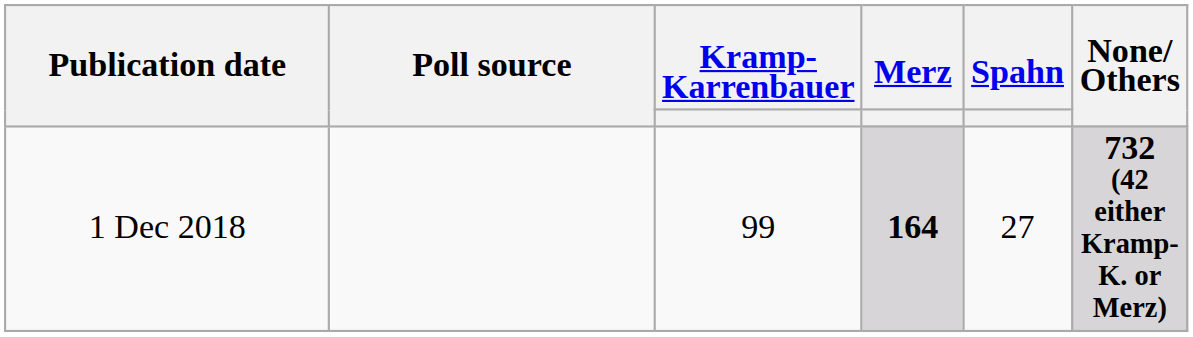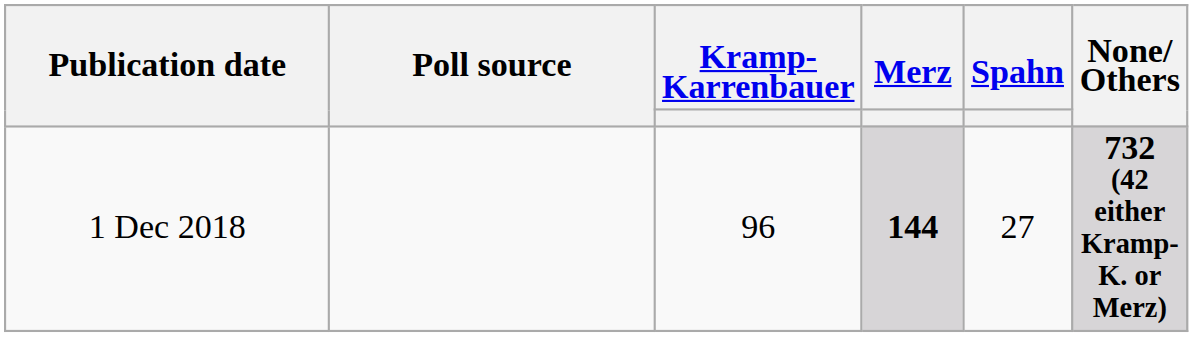(758, 228) 99 -> (758, 228) 96
(913, 228) 164 -> (913, 228) 144
